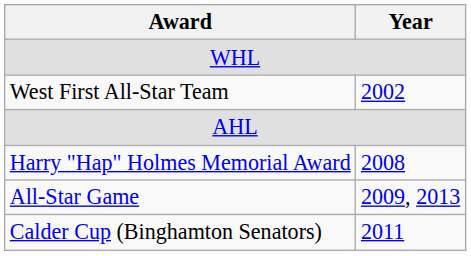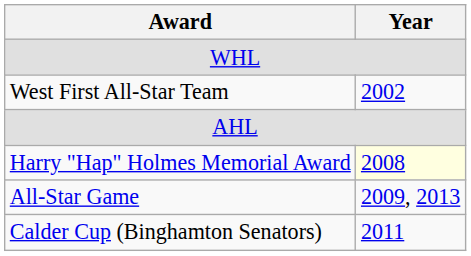(383, 162) no background -> (383, 162) lightyellow background
